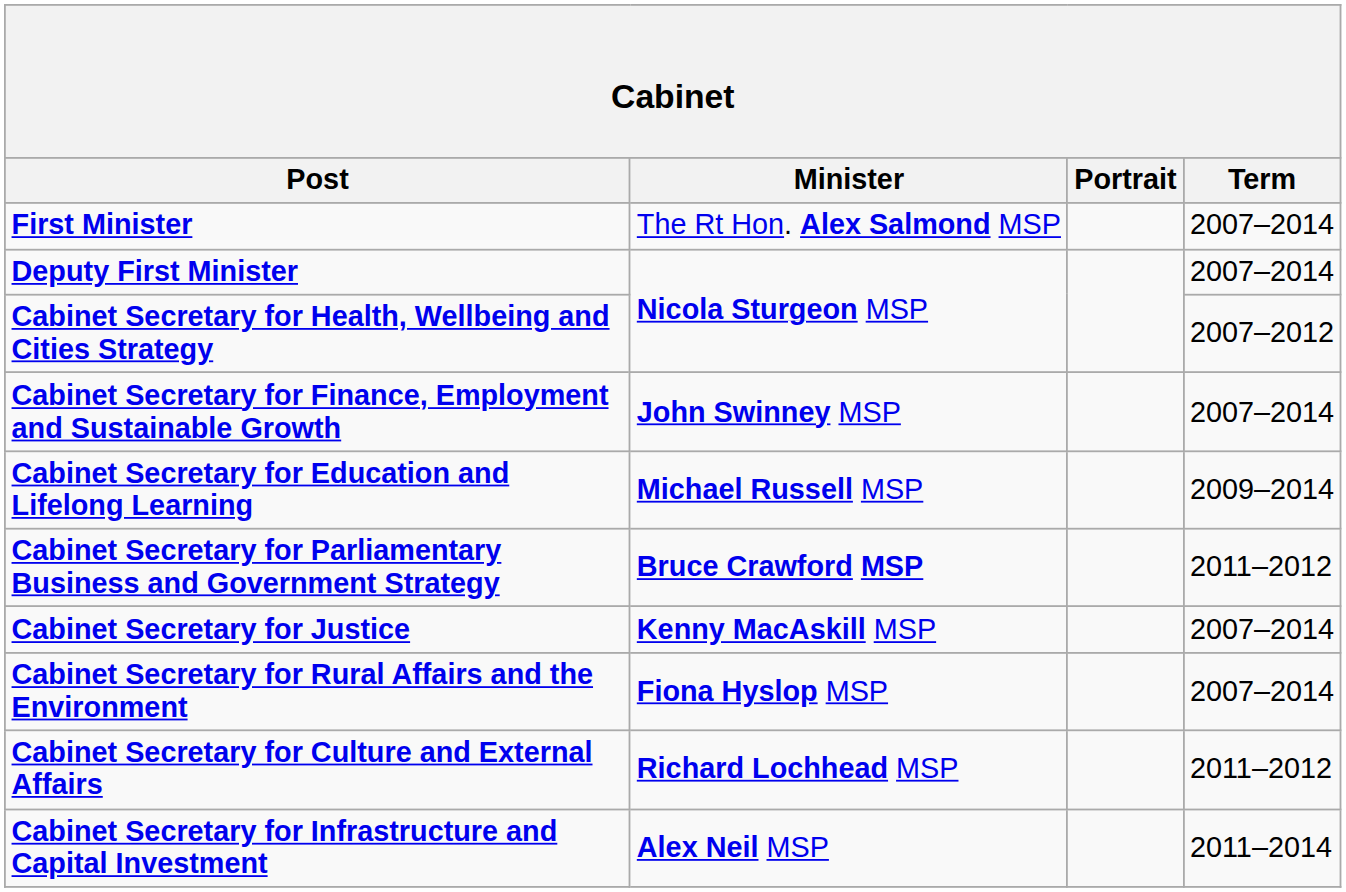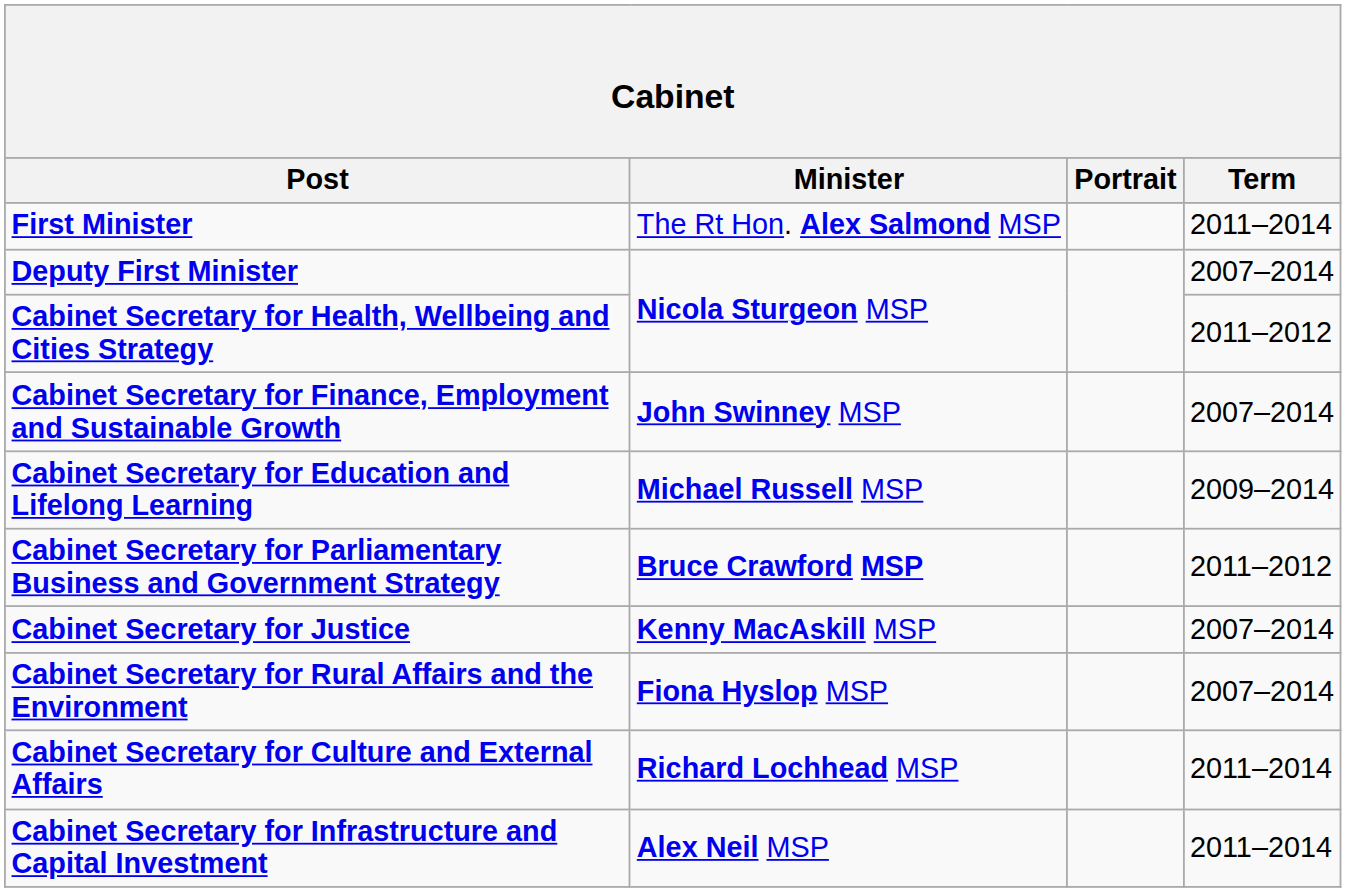(1262, 225) 2007–2014 -> (1261, 225) 2011–2014
(1262, 333) 2007–2012 -> (1261, 333) 2011–2012
(1261, 769) 2011–2012 -> (1261, 769) 2011–2014
